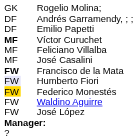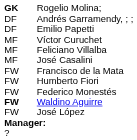(11, 8) normal -> (11, 8) bold
(11, 39) bold -> (11, 39) normal
(12, 71) bold -> (12, 71) normal
(12, 81) lavender background -> (12, 81) no background
(12, 91) gold background -> (12, 91) no background
(12, 102) normal -> (12, 102) bold
